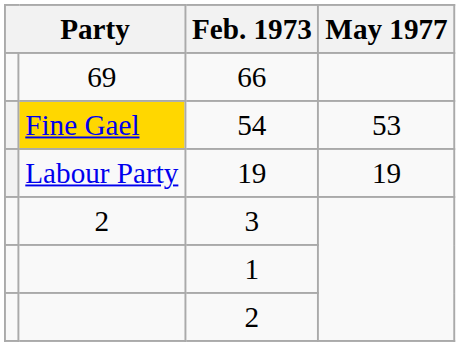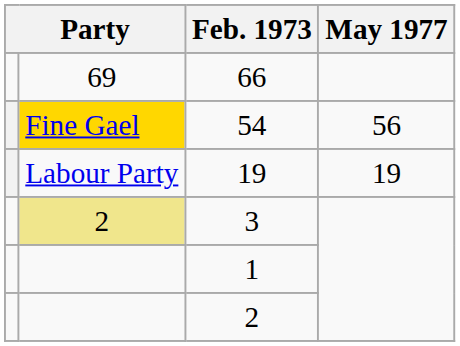(386, 124) 53 -> (386, 124) 56
(102, 221) no background -> (102, 221) khaki background
